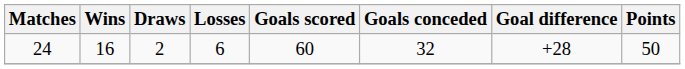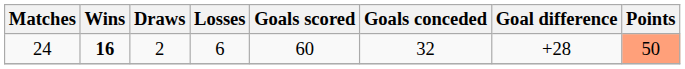(105, 48) normal -> (105, 48) bold
(651, 48) no background -> (651, 48) lightsalmon background
